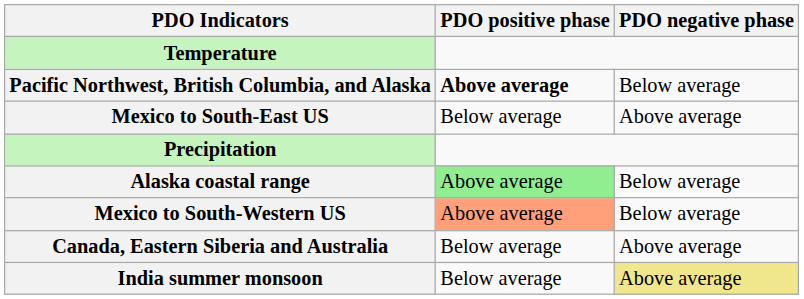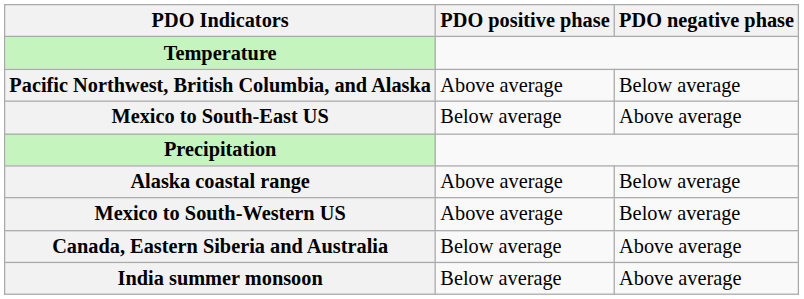(504, 85) bold -> (502, 85) normal
(502, 181) lightgreen background -> (502, 181) no background
(502, 213) lightsalmon background -> (502, 213) no background
(680, 278) khaki background -> (680, 278) no background
